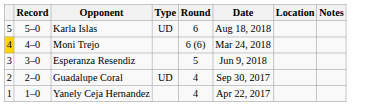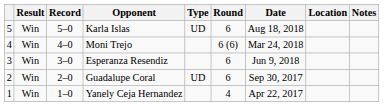+ column: (30, 12)
(9, 45) gold background -> (9, 45) no background
(196, 61) 5 -> (228, 61) 6
(196, 77) 4 -> (228, 77) 6
